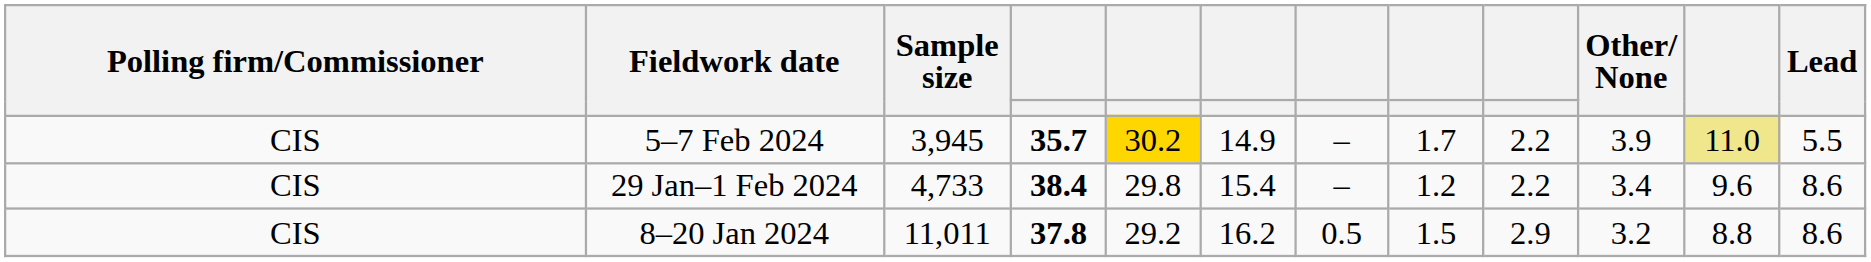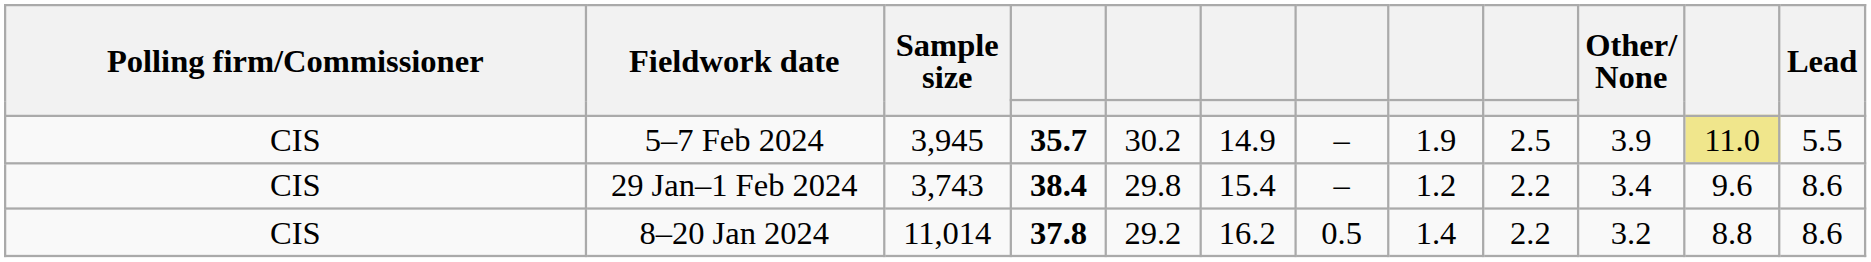(1153, 139) gold background -> (1153, 139) no background
(1436, 139) 1.7 -> (1436, 139) 1.9
(1530, 139) 2.2 -> (1530, 139) 2.5
(947, 186) 4,733 -> (947, 186) 3,743
(947, 233) 11,011 -> (947, 233) 11,014
(1436, 233) 1.5 -> (1436, 233) 1.4
(1530, 233) 2.9 -> (1530, 233) 2.2
